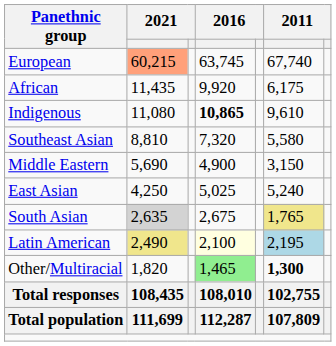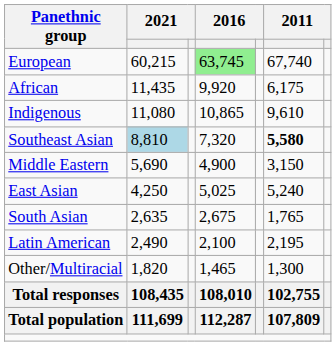(153, 61) lightsalmon background -> (153, 61) no background
(221, 61) no background -> (221, 61) lightgreen background
(221, 113) bold -> (221, 113) normal
(149, 139) no background -> (149, 139) lightblue background
(285, 139) normal -> (285, 139) bold
(149, 216) lightgrey background -> (149, 216) no background
(285, 216) khaki background -> (285, 216) no background
(149, 242) khaki background -> (149, 242) no background
(217, 242) lightyellow background -> (217, 242) no background
(285, 242) lightblue background -> (285, 242) no background
(217, 268) lightgreen background -> (217, 268) no background
(285, 268) bold -> (285, 268) normal
